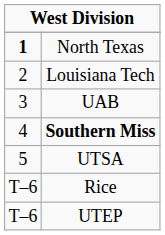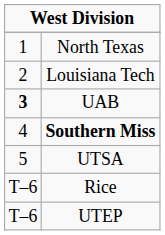(23, 46) bold -> (23, 46) normal
(23, 103) normal -> (23, 103) bold
